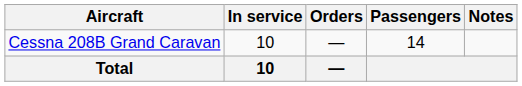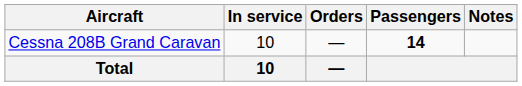(416, 42) normal -> (416, 42) bold
